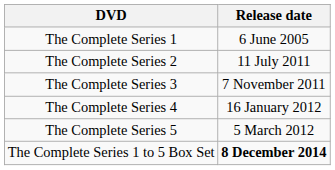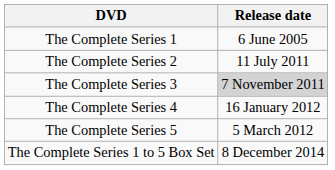(274, 84) no background -> (273, 84) lightgrey background
(274, 152) bold -> (273, 152) normal
